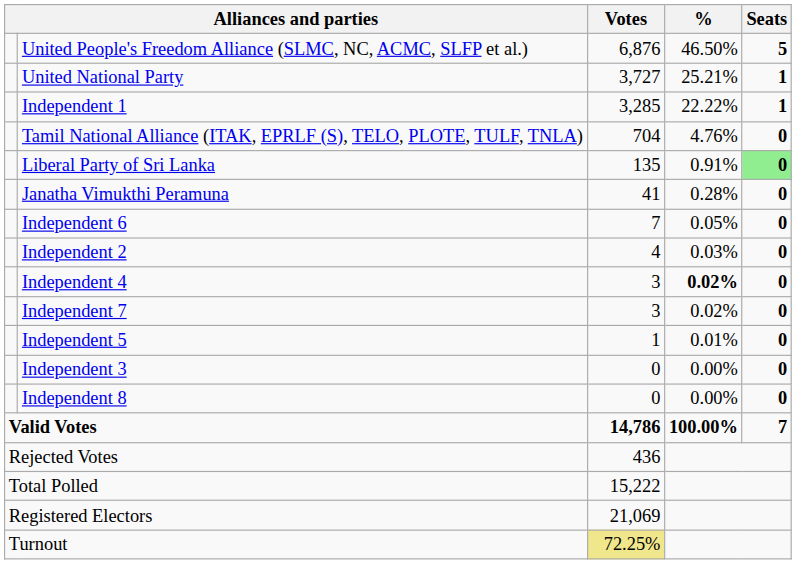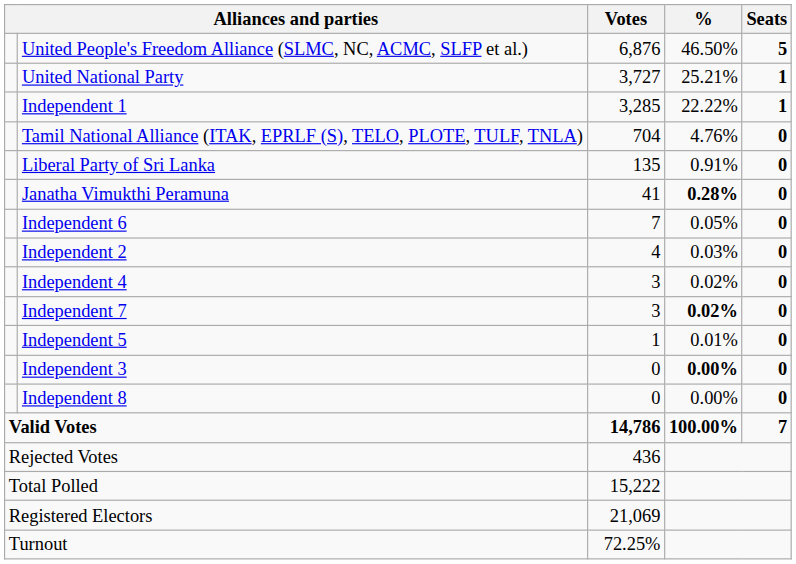(783, 164) lightgreen background -> (783, 164) no background
(714, 194) normal -> (713, 194) bold
(713, 281) bold -> (714, 281) normal
(714, 310) normal -> (713, 310) bold
(714, 369) normal -> (713, 369) bold
(632, 544) khaki background -> (632, 544) no background
